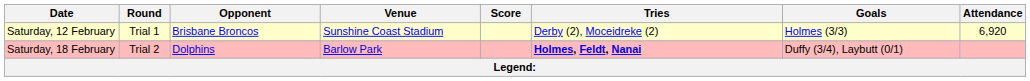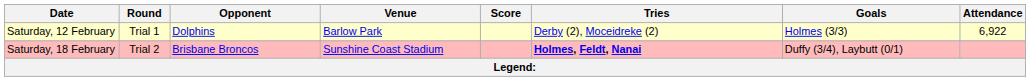(215, 31) Brisbane Broncos -> (194, 31) Dolphins
(383, 31) Sunshine Coast Stadium -> (353, 31) Barlow Park
(993, 31) 6,920 -> (993, 31) 6,922
(194, 49) Dolphins -> (215, 49) Brisbane Broncos
(353, 49) Barlow Park -> (383, 49) Sunshine Coast Stadium
